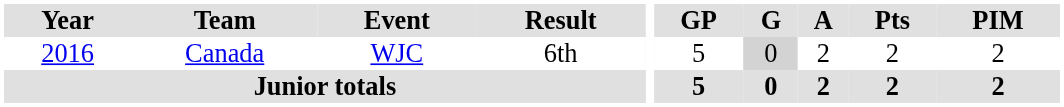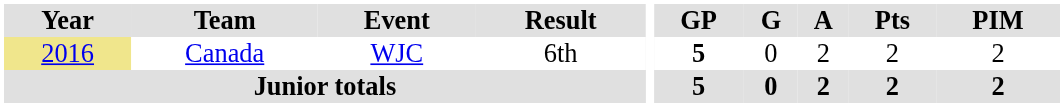(68, 53) no background -> (68, 53) khaki background
(699, 53) normal -> (699, 53) bold
(771, 53) lightgrey background -> (771, 53) no background
